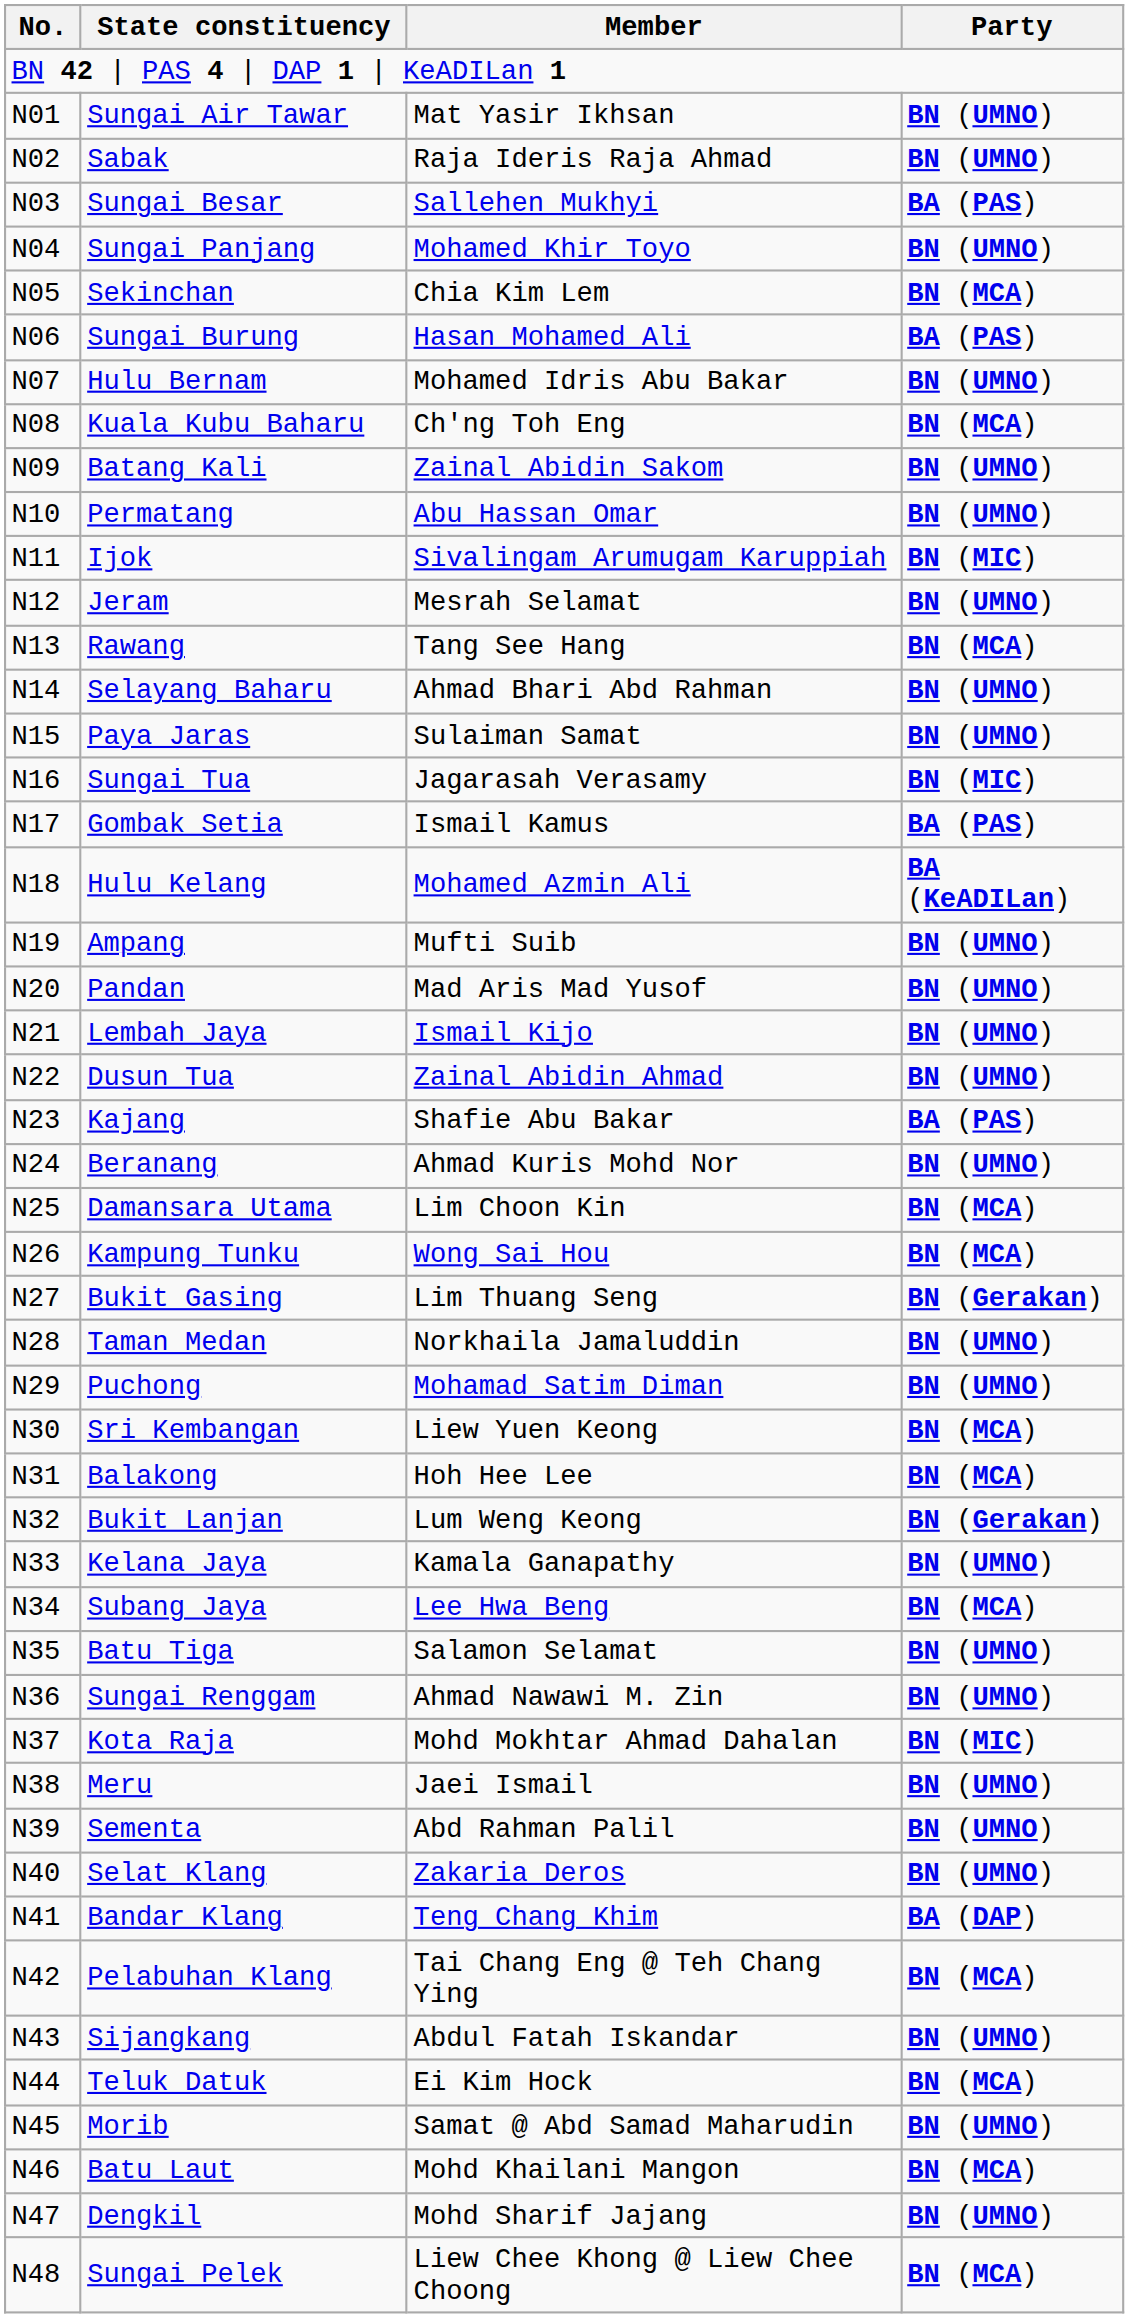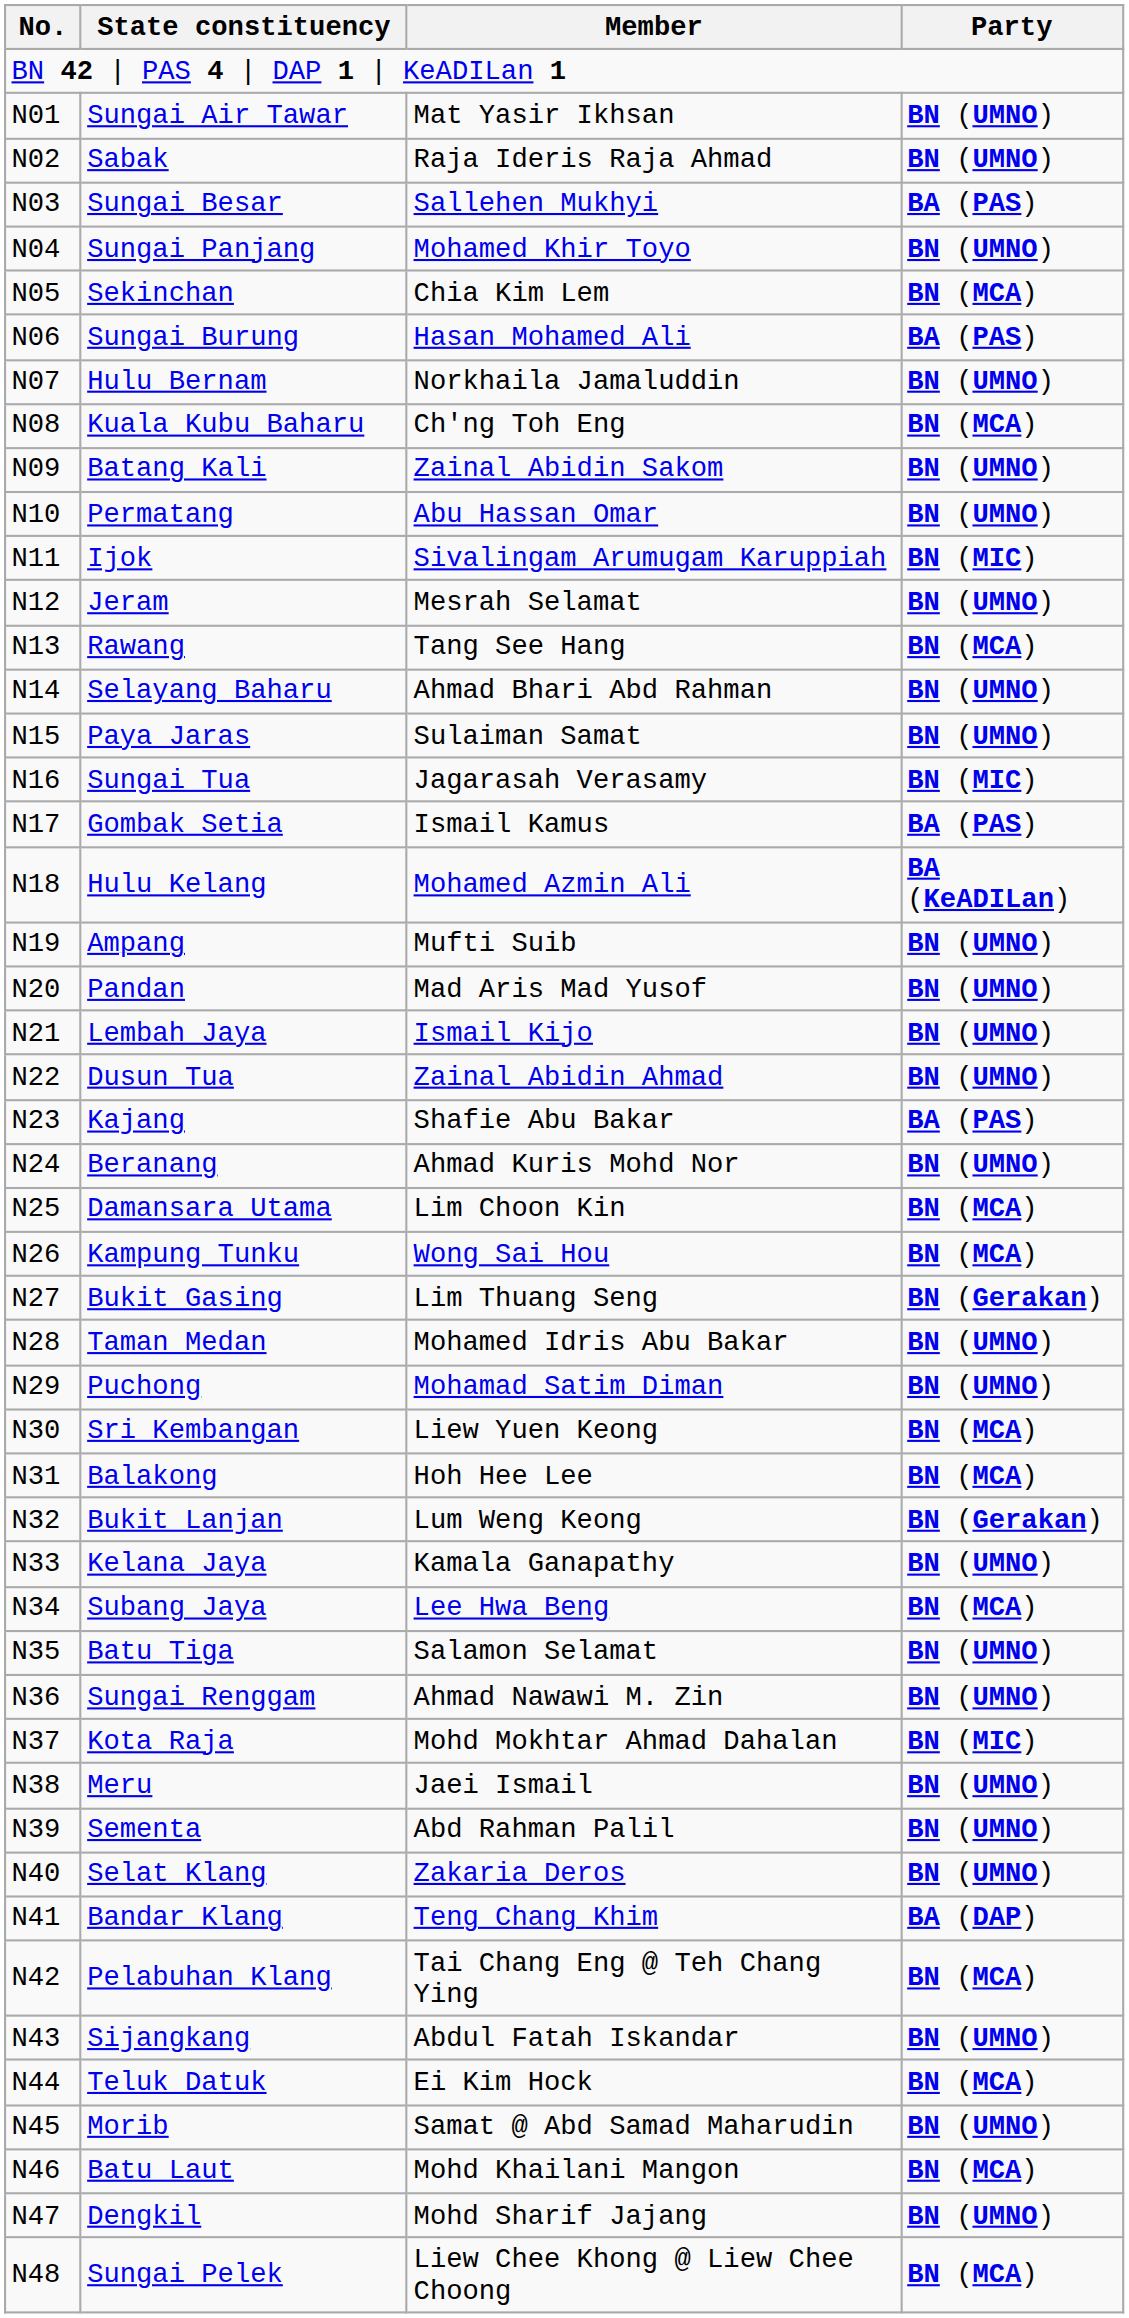(601, 381) Mohamed Idris Abu Bakar -> (577, 381) Norkhaila Jamaluddin
(577, 1343) Norkhaila Jamaluddin -> (601, 1343) Mohamed Idris Abu Bakar
